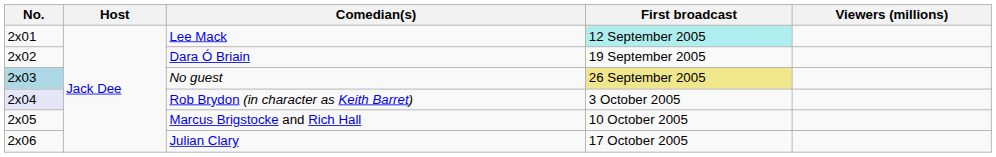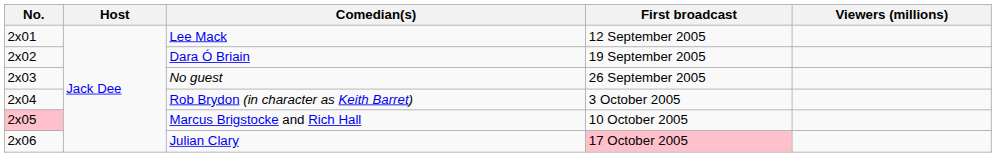(647, 36) paleturquoise background -> (647, 36) no background
(22, 78) lightblue background -> (22, 78) no background
(647, 78) khaki background -> (647, 78) no background
(22, 99) lavender background -> (22, 99) no background
(22, 120) no background -> (22, 120) pink background
(638, 141) no background -> (638, 141) pink background
